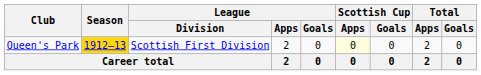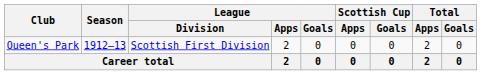(105, 45) gold background -> (105, 45) no background
(353, 45) lightyellow background -> (353, 45) no background
